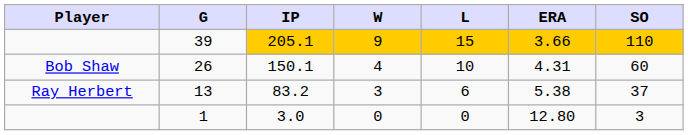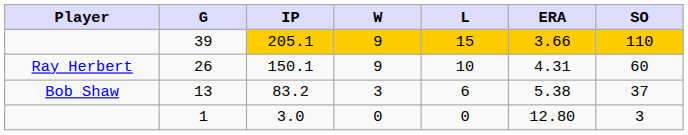(82, 67) Bob Shaw -> (82, 67) Ray Herbert
(378, 67) 4 -> (378, 67) 9
(82, 92) Ray Herbert -> (82, 92) Bob Shaw
